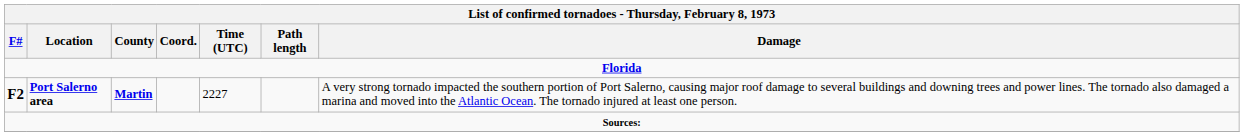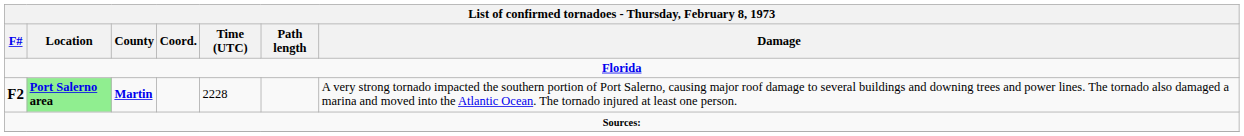(63, 94) no background -> (63, 94) lightgreen background
(215, 94) 2227 -> (215, 94) 2228
